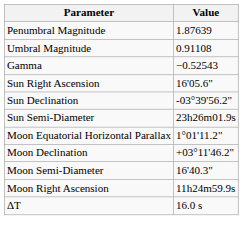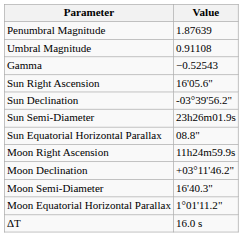+ row: (84, 135)
rows swapped: (58, 188) <-> (89, 135)
